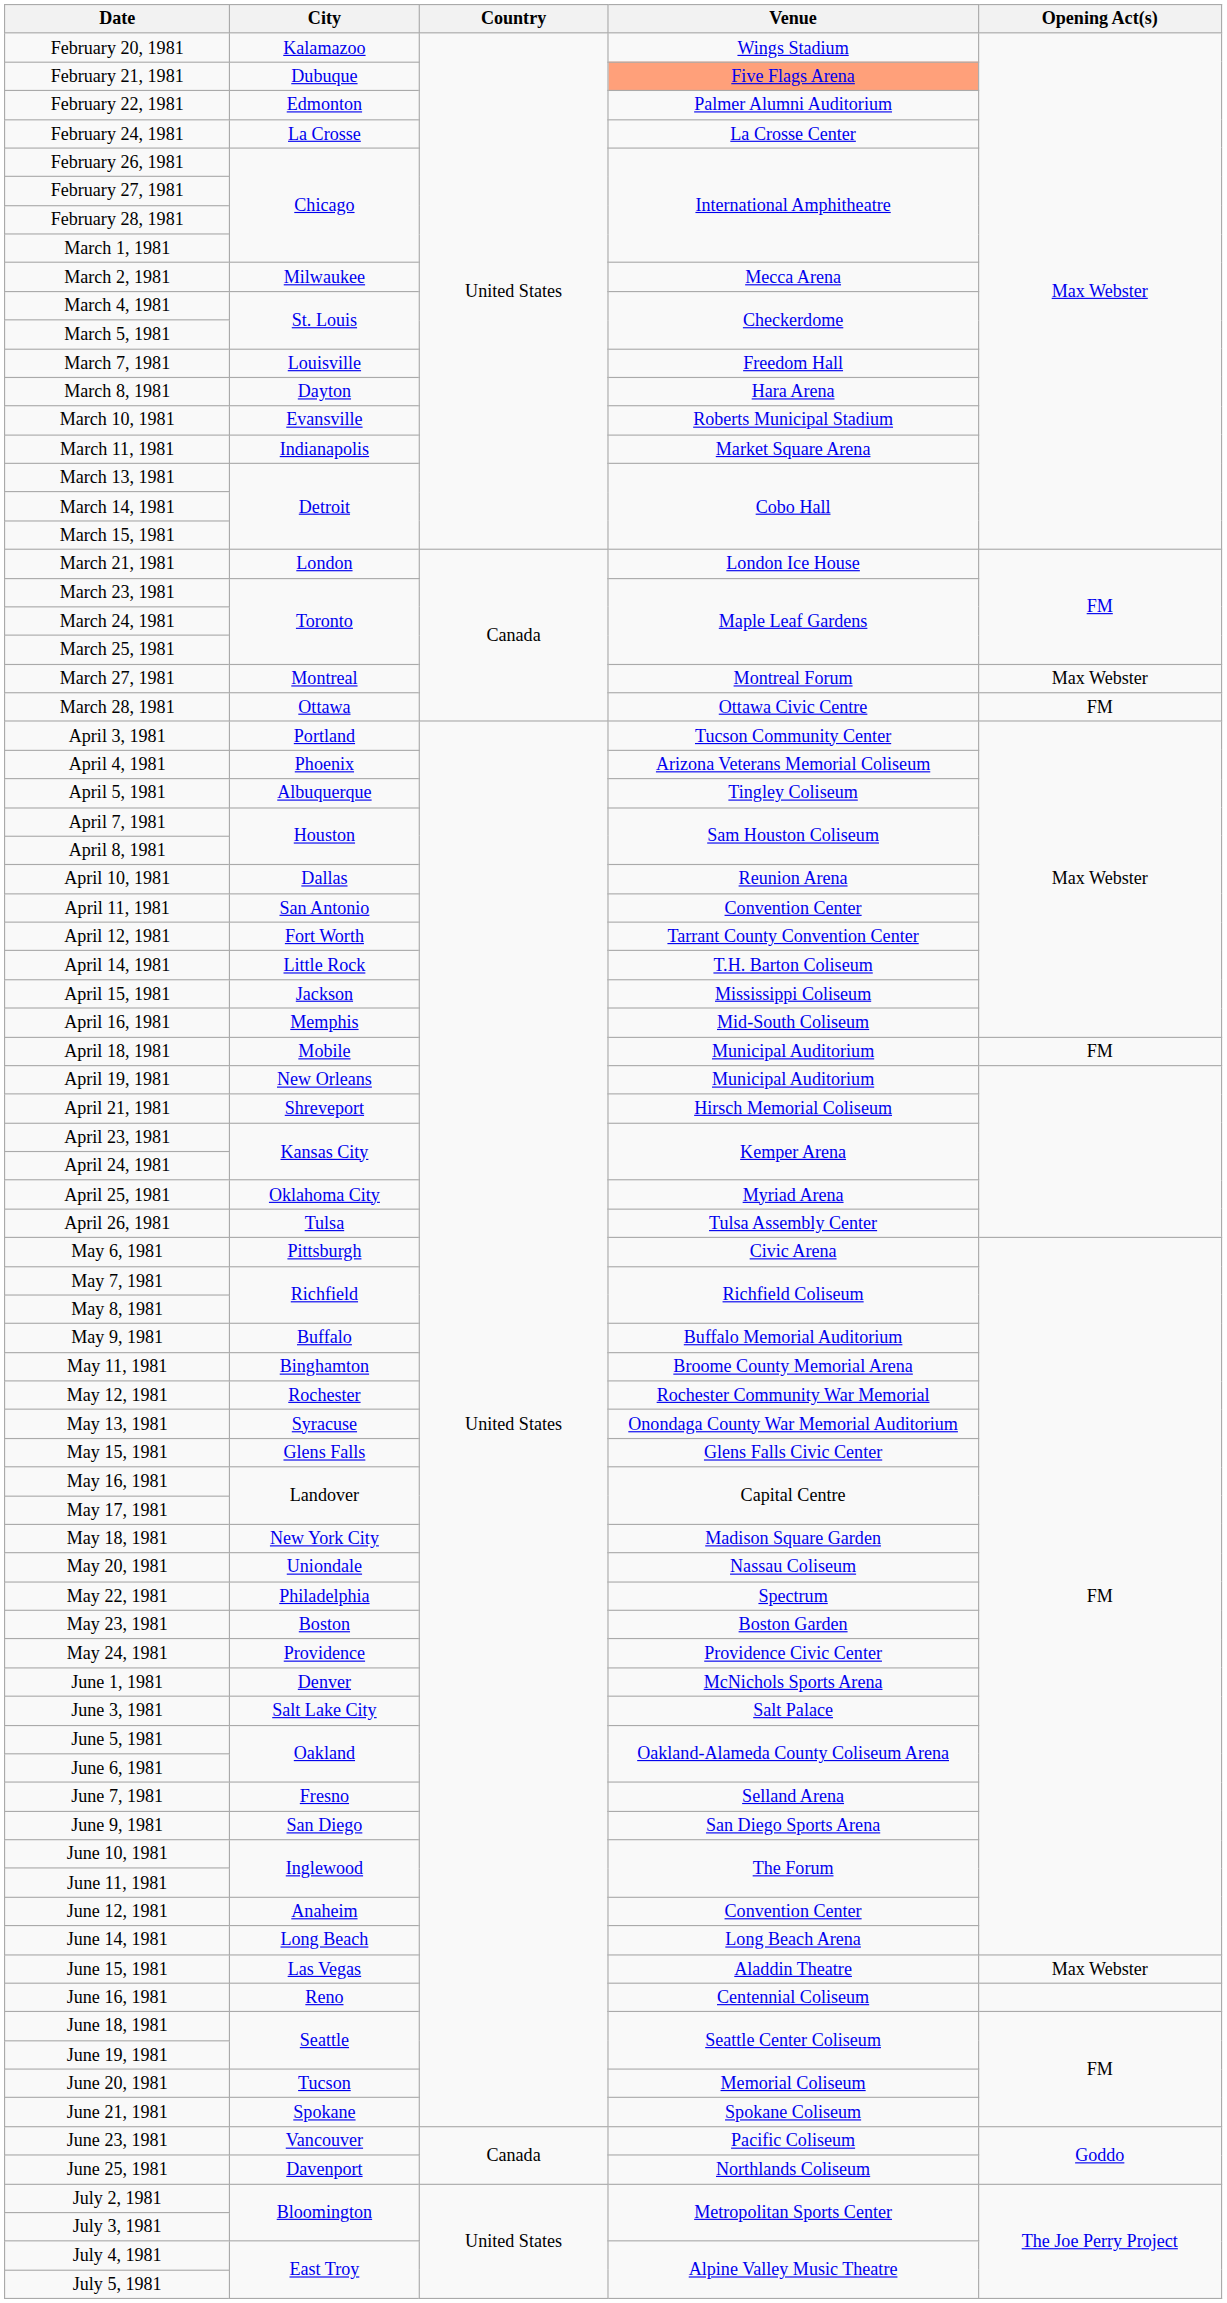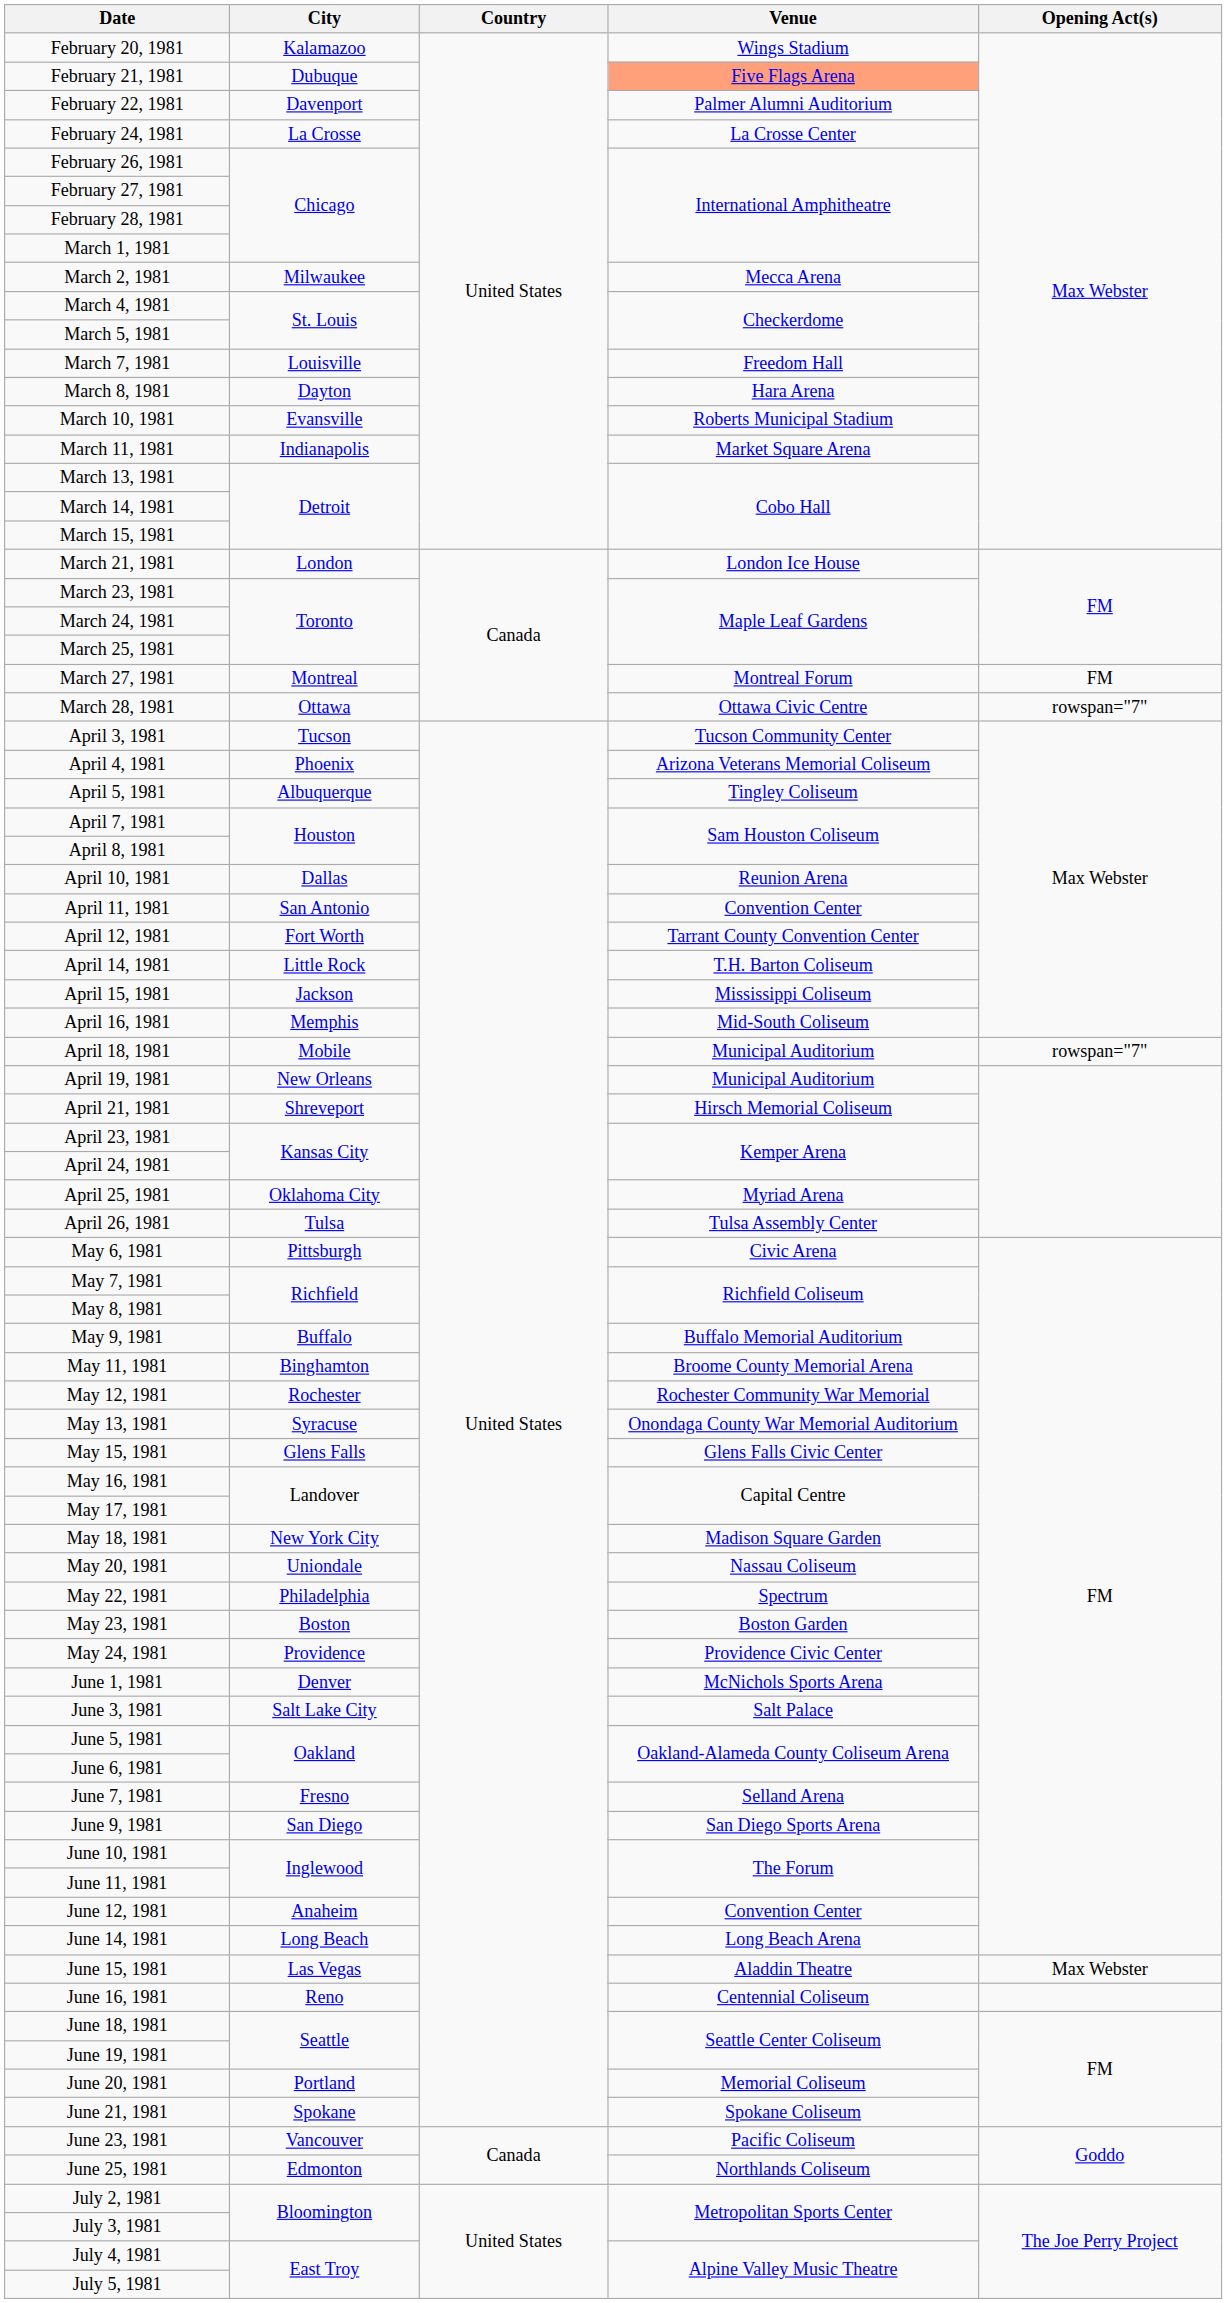(324, 104) Edmonton -> (324, 104) Davenport
(1100, 678) Max Webster -> (1100, 678) FM
(1100, 707) FM -> (1100, 707) rowspan="7"
(324, 735) Portland -> (324, 735) Tucson
(1100, 1051) FM -> (1100, 1051) rowspan="7"
(324, 2083) Tucson -> (324, 2083) Portland
(324, 2169) Davenport -> (324, 2169) Edmonton
